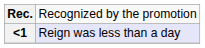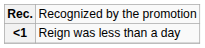(109, 33) lavender background -> (109, 33) no background
